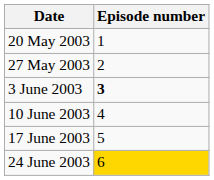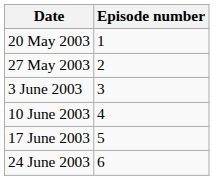(101, 89) bold -> (101, 89) normal
(101, 162) gold background -> (101, 162) no background
